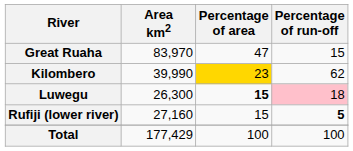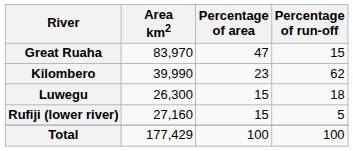(262, 73) gold background -> (262, 73) no background
(262, 94) bold -> (262, 94) normal
(337, 94) pink background -> (337, 94) no background
(341, 115) bold -> (341, 115) normal
